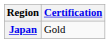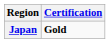(55, 30) normal -> (55, 30) bold
